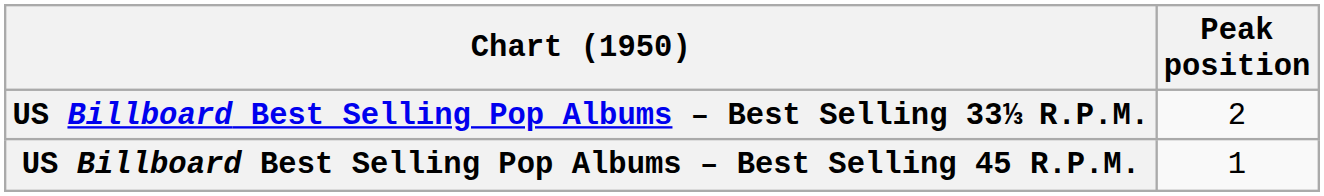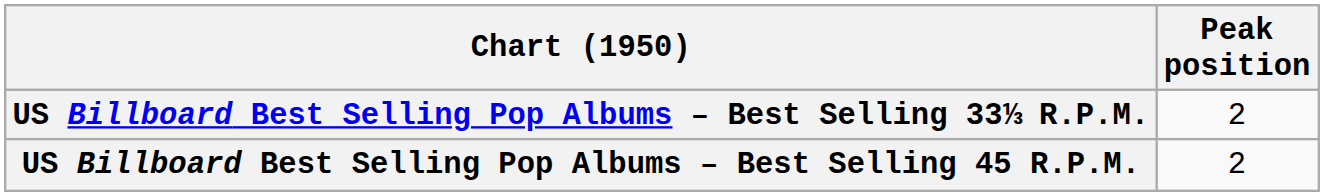(1237, 165) 1 -> (1237, 165) 2
